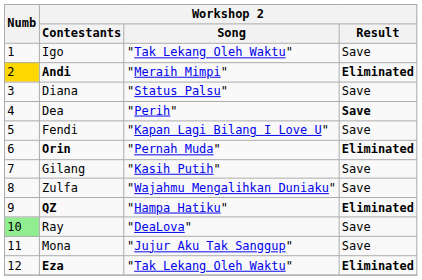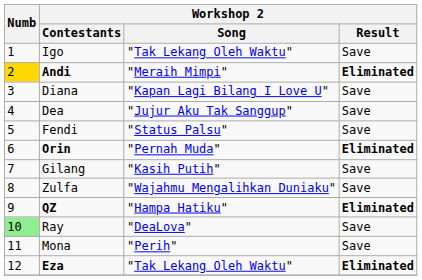(177, 92) "Status Palsu" -> (228, 92) "Kapan Lagi Bilang I Love U"
(152, 111) "Perih" -> (210, 111) "Jujur Aku Tak Sanggup"
(356, 111) bold -> (356, 111) normal
(228, 131) "Kapan Lagi Bilang I Love U" -> (177, 131) "Status Palsu"
(210, 247) "Jujur Aku Tak Sanggup" -> (152, 247) "Perih"
